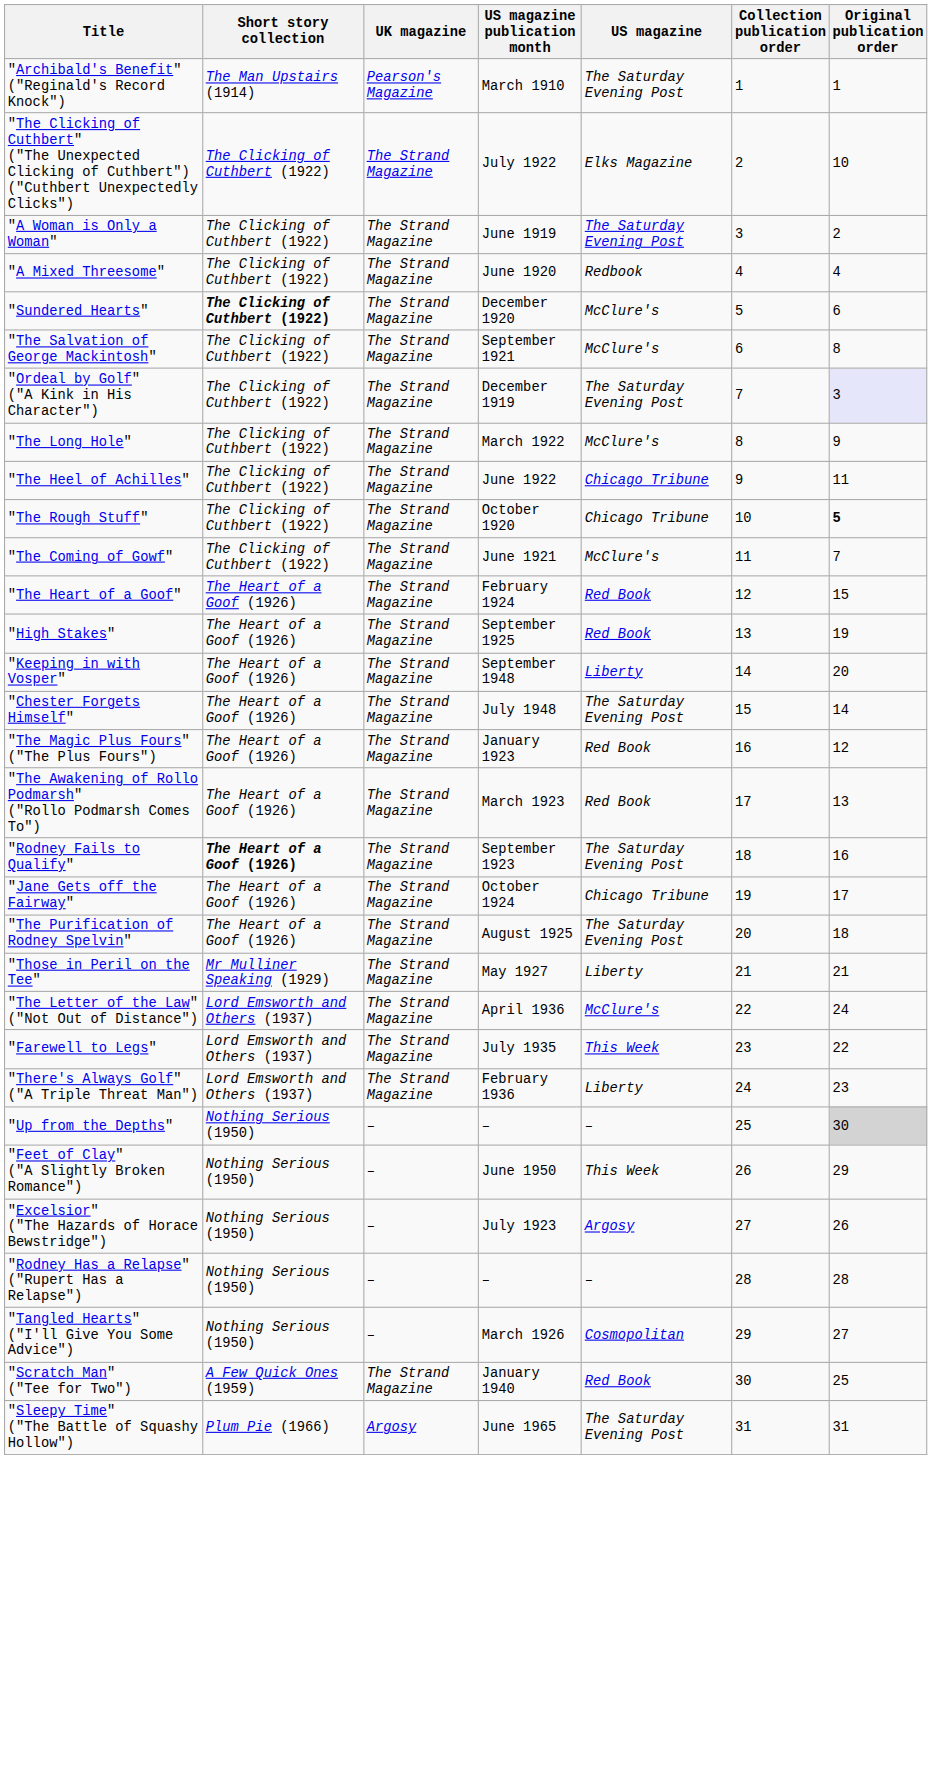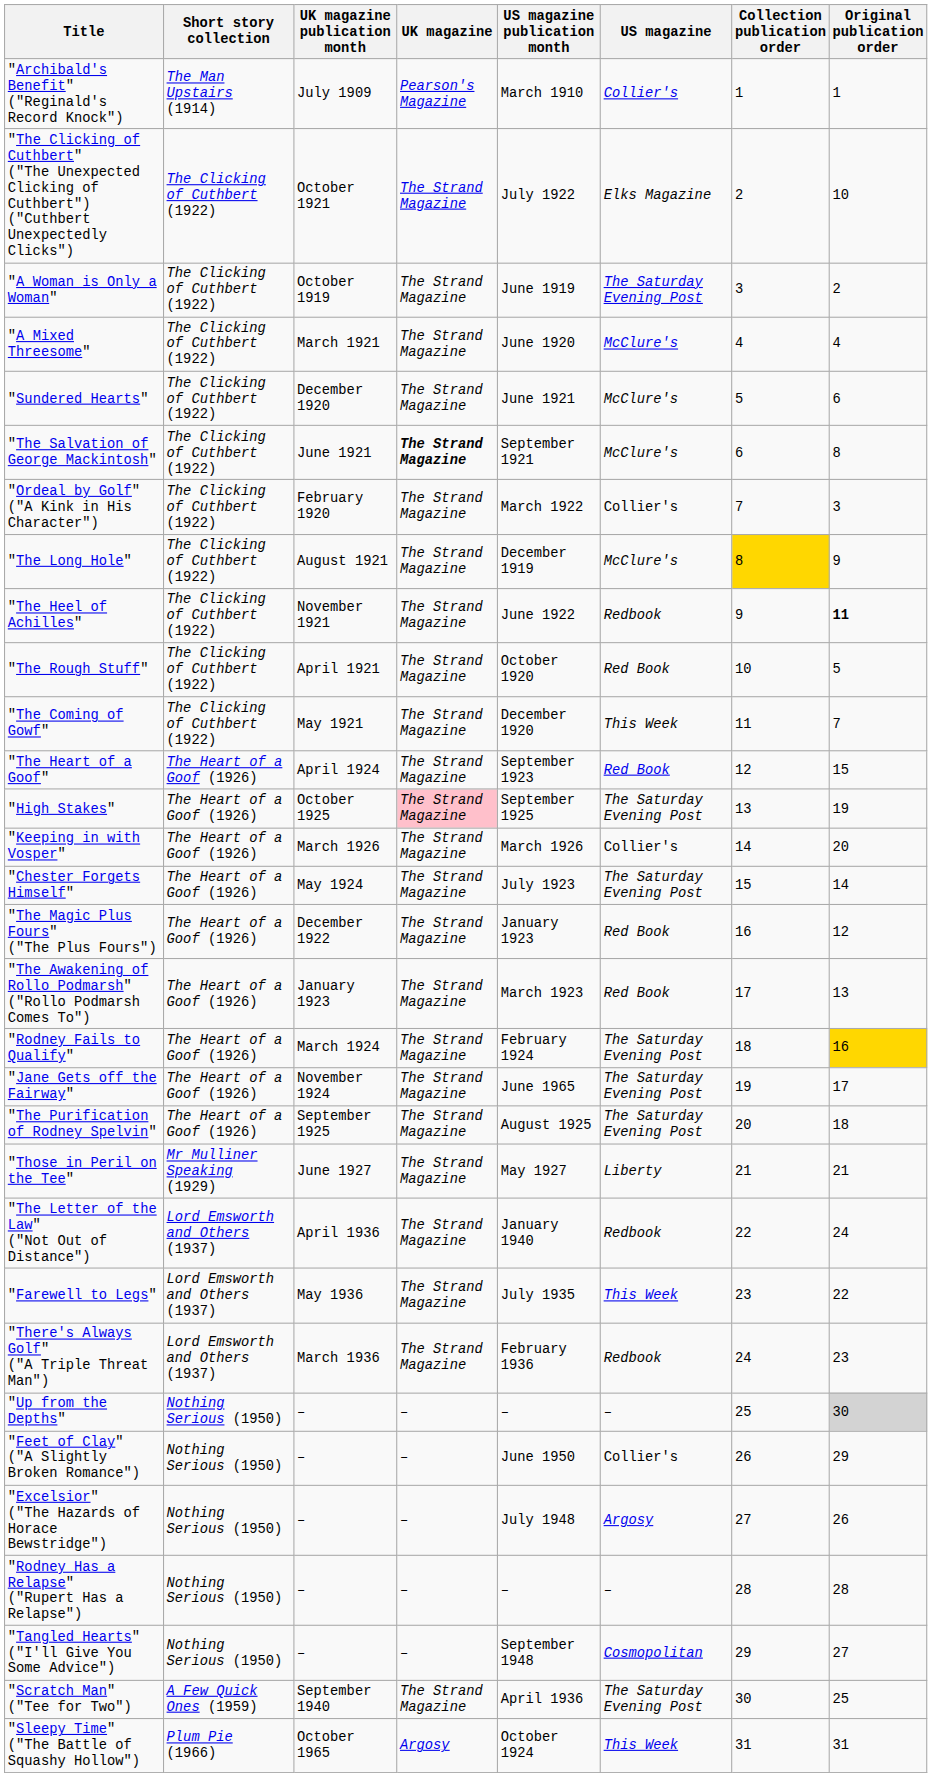+ column: (345, 32)
(634, 86) The Saturday Evening Post -> (641, 94) Collier's
(614, 273) Redbook -> (641, 344) McClure's
(268, 311) bold -> (216, 398) normal
(515, 311) December 1920 -> (538, 398) June 1921
(408, 349) normal -> (441, 453) bold
(515, 396) December 1919 -> (542, 507) March 1922
(634, 396) The Saturday Evening Post -> (641, 507) Collier's
(837, 396) lavender background -> (837, 507) no background
(523, 442) March 1922 -> (534, 561) December 1919
(739, 442) no background -> (739, 561) gold background
(647, 480) Chicago Tribune -> (633, 615) Redbook
(841, 480) normal -> (841, 615) bold
(647, 519) Chicago Tribune -> (637, 670) Red Book
(837, 519) bold -> (837, 670) normal
(519, 557) June 1921 -> (534, 724) December 1920
(622, 557) McClure's -> (641, 724) This Week
(515, 595) February 1924 -> (538, 770) September 1923
(408, 634) no background -> (441, 809) pink background
(618, 634) Red Book -> (653, 809) The Saturday Evening Post
(519, 672) September 1948 -> (542, 847) March 1926
(614, 672) Liberty -> (641, 847) Collier's
(519, 710) July 1948 -> (538, 885) July 1923
(264, 857) bold -> (224, 1048) normal
(519, 857) September 1923 -> (534, 1048) February 1924
(841, 857) no background -> (841, 1048) gold background
(511, 896) October 1924 -> (538, 1086) June 1965
(647, 896) Chicago Tribune -> (653, 1086) The Saturday Evening Post
(523, 1011) April 1936 -> (530, 1233) January 1940
(622, 1011) McClure's -> (633, 1233) Redbook
(614, 1087) Liberty -> (633, 1358) Redbook
(622, 1172) This Week -> (641, 1458) Collier's
(519, 1226) July 1923 -> (538, 1520) July 1948
(523, 1335) March 1926 -> (538, 1653) September 1948
(511, 1381) January 1940 -> (542, 1699) April 1936
(618, 1381) Red Book -> (653, 1699) The Saturday Evening Post
(519, 1427) June 1965 -> (530, 1745) October 1924
(634, 1427) The Saturday Evening Post -> (641, 1745) This Week
